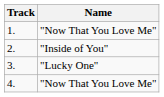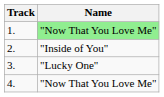(98, 30) no background -> (98, 30) lightgreen background
